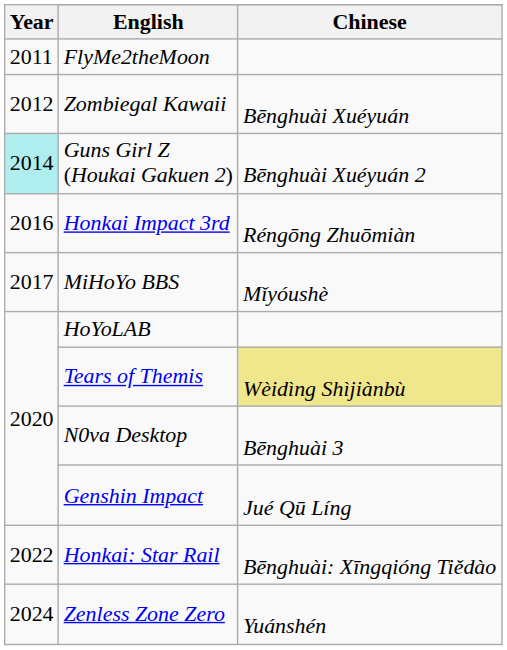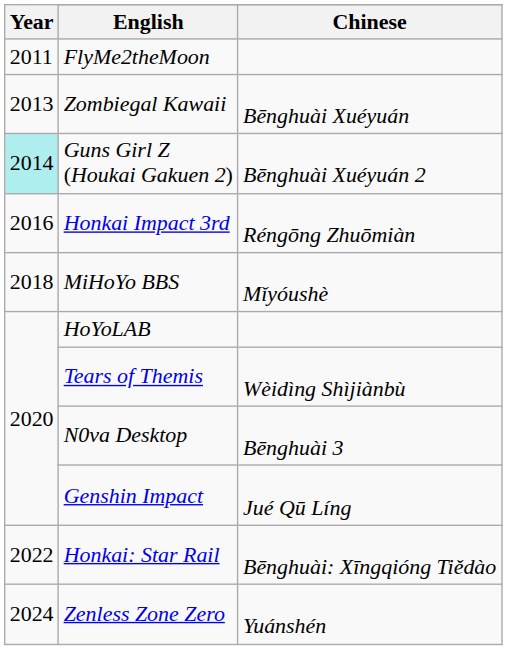(32, 103) 2012 -> (32, 103) 2013
(32, 282) 2017 -> (32, 282) 2018
(324, 388) khaki background -> (324, 388) no background
